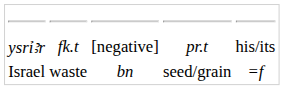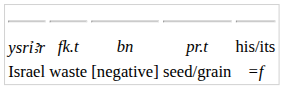(125, 46) [negative] -> (125, 46) bn
(125, 71) bn -> (125, 71) [negative]
